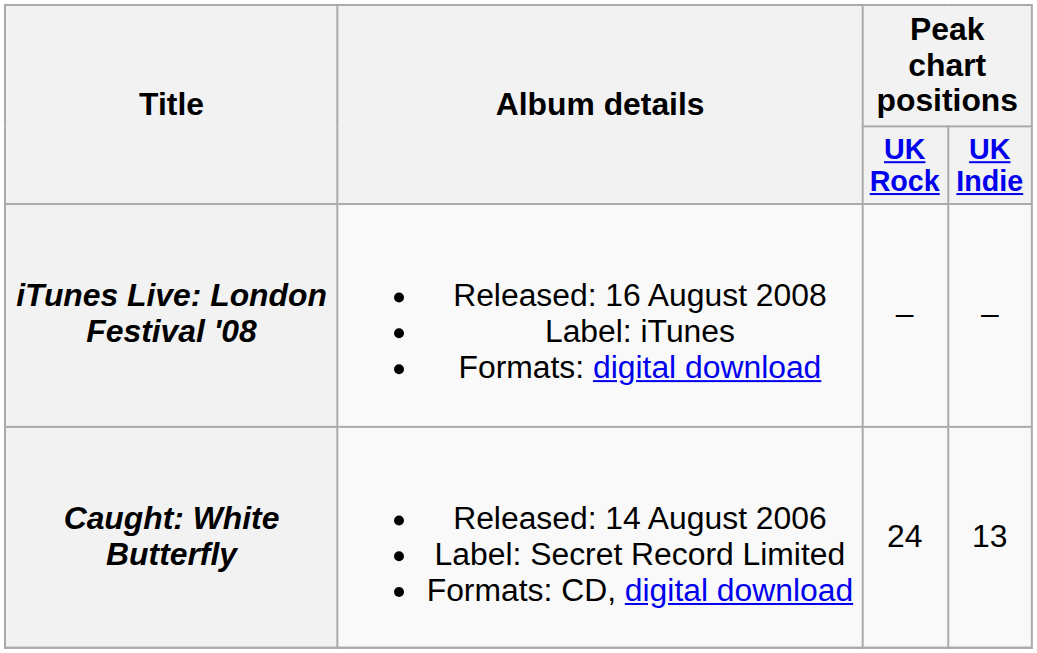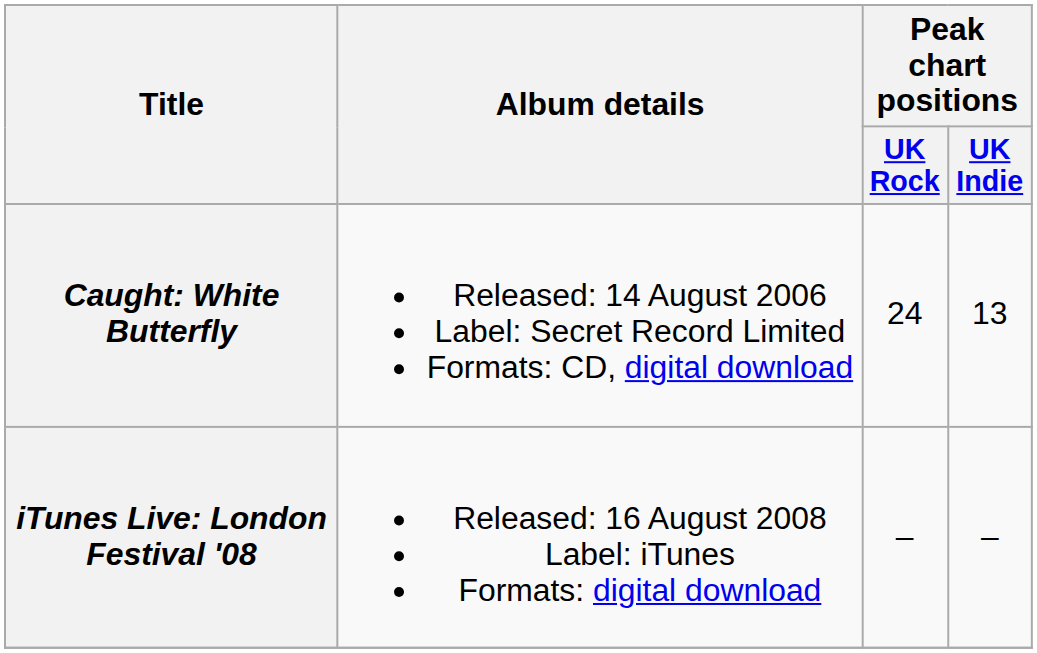rows swapped: (172, 536) <-> (172, 314)
